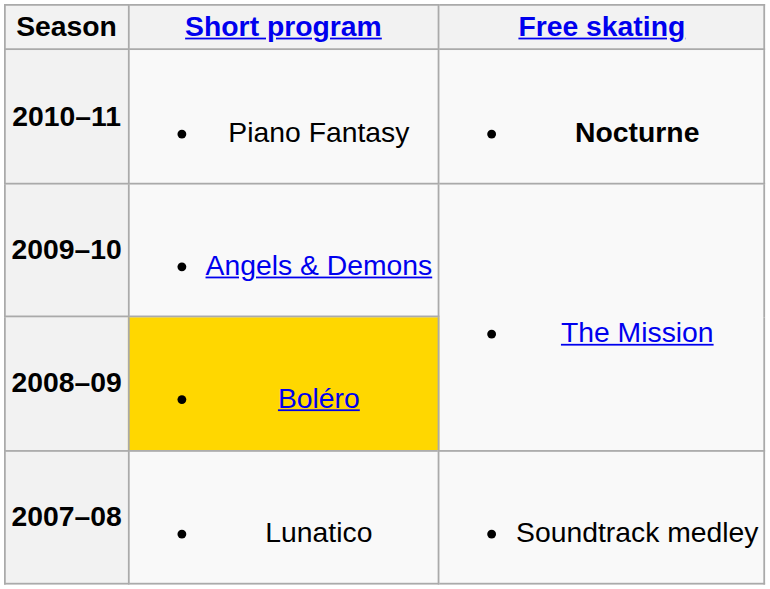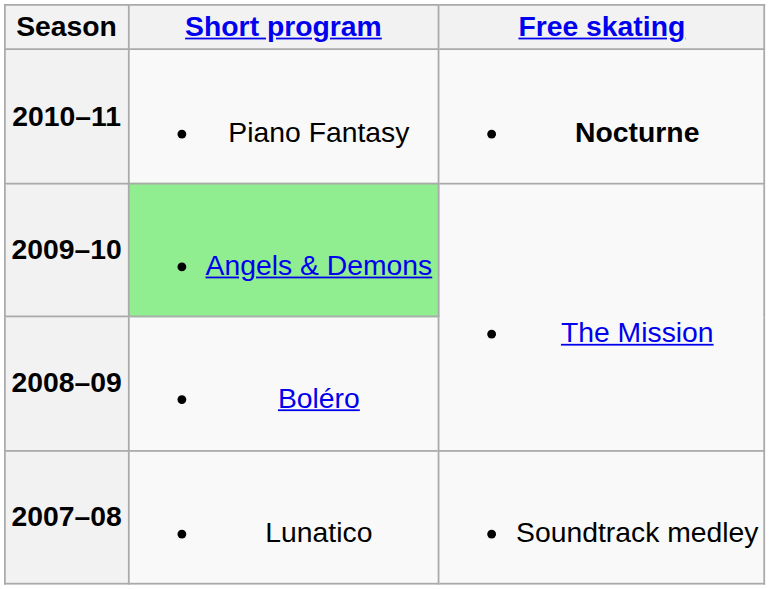(283, 266) no background -> (283, 266) lightgreen background
(283, 399) gold background -> (283, 399) no background
